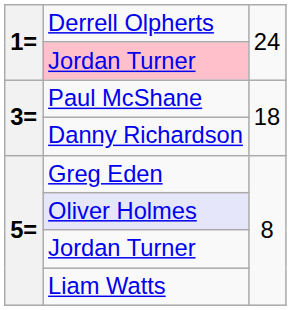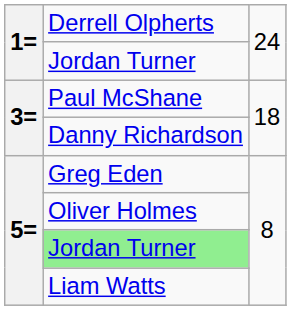(122, 60) pink background -> (122, 60) no background
(122, 211) lavender background -> (122, 211) no background
(122, 248) no background -> (122, 248) lightgreen background
